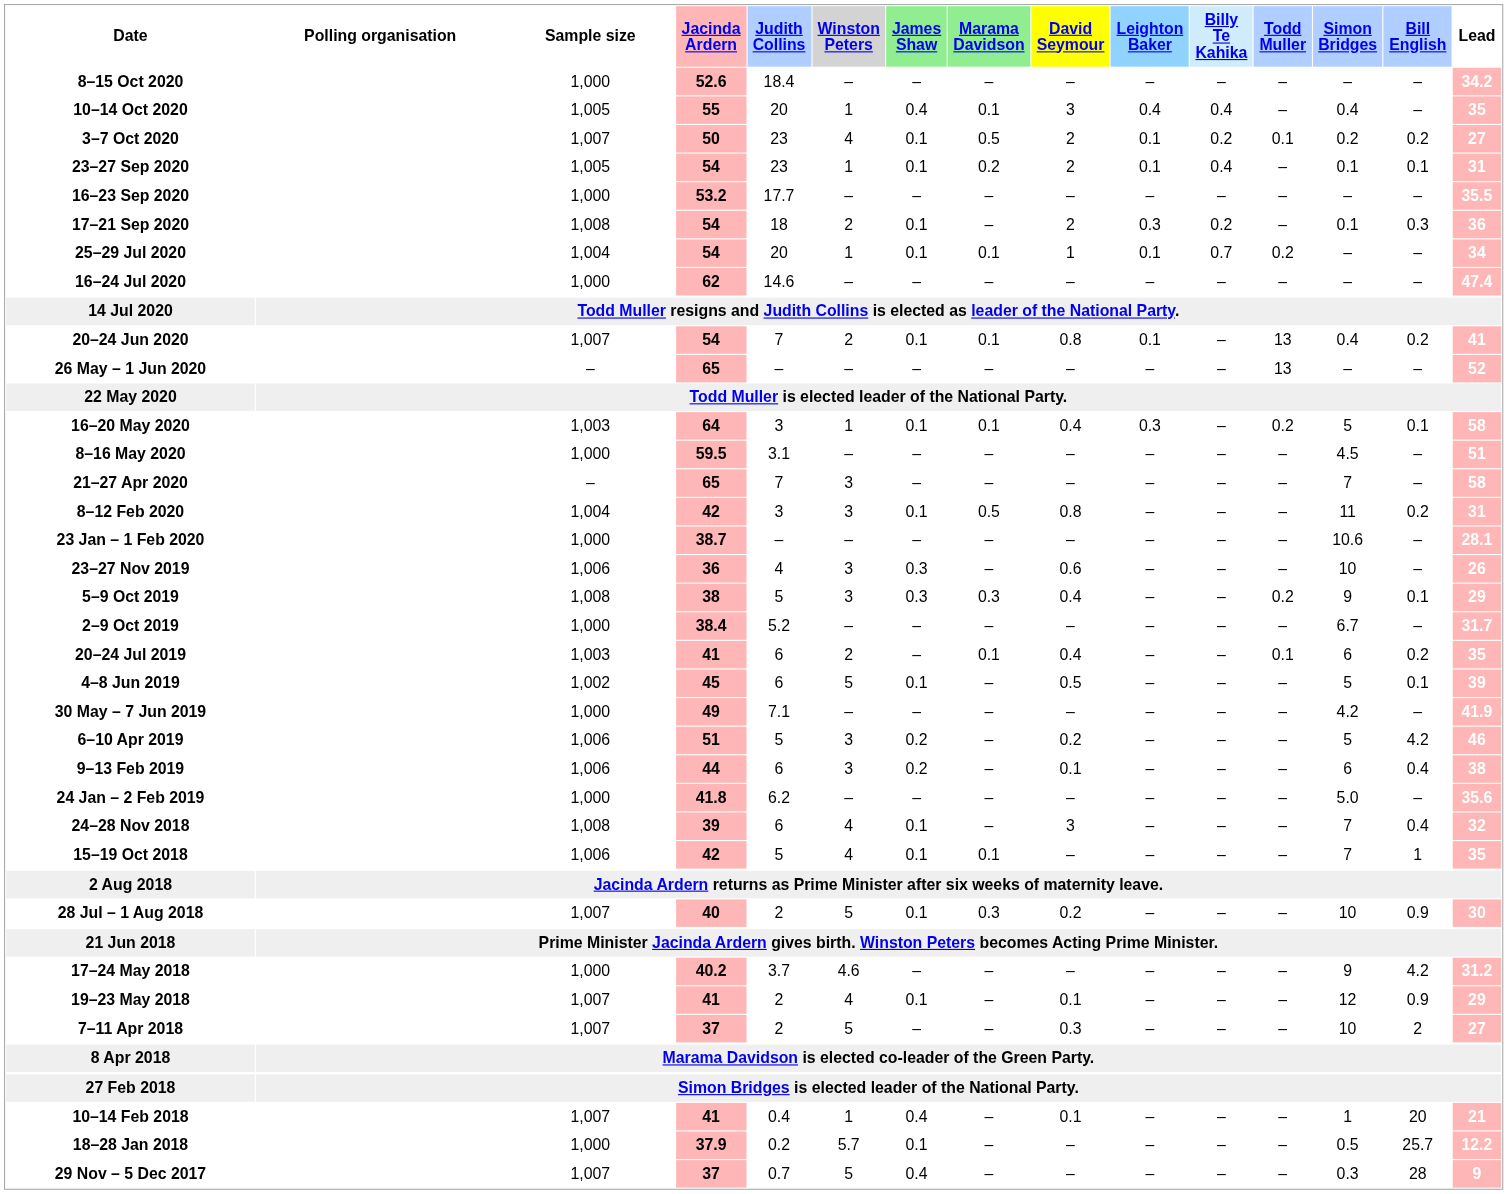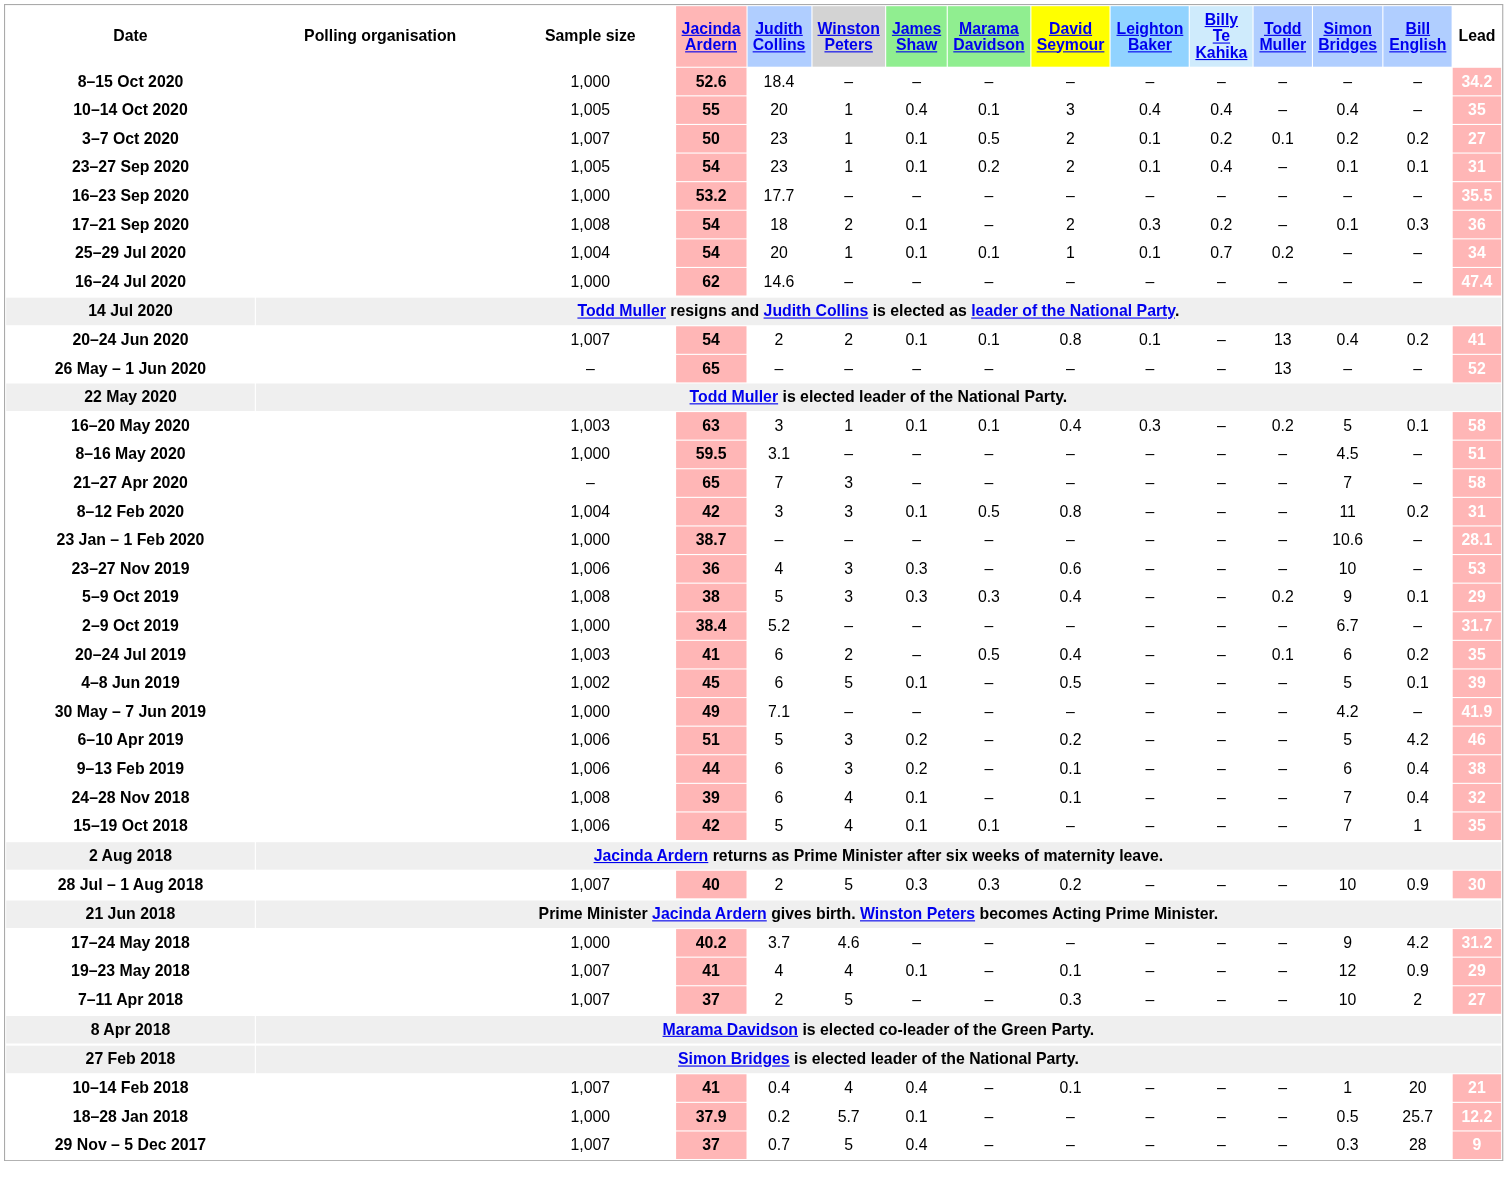(849, 138) 4 -> (849, 138) 1
(779, 340) 7 -> (779, 340) 2
(711, 425) 64 -> (711, 425) 63
(1477, 568) 26 -> (1477, 568) 53
(989, 654) 0.1 -> (989, 654) 0.5
- row: (131, 797)
(1071, 826) 3 -> (1071, 797) 0.1
(917, 913) 0.1 -> (917, 884) 0.3
(779, 1000) 2 -> (779, 971) 4
(849, 1116) 1 -> (849, 1088) 4
